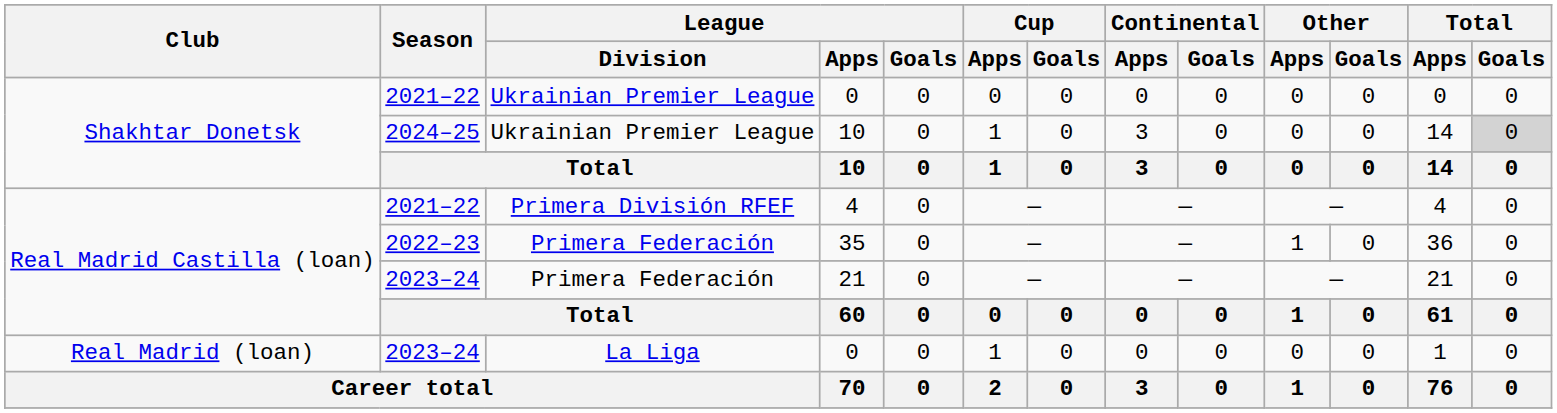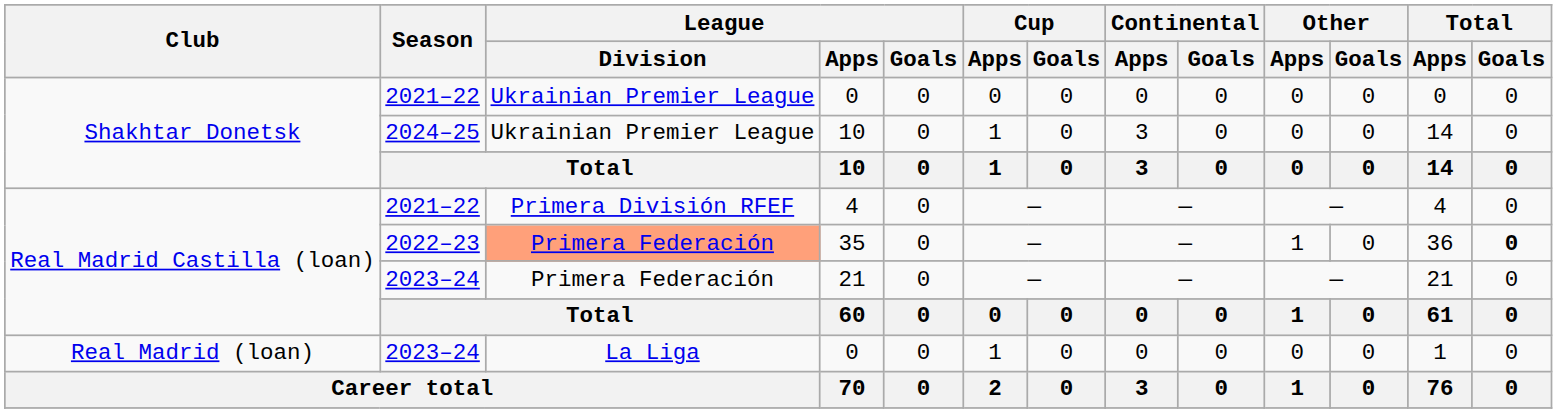(1512, 133) lightgrey background -> (1512, 133) no background
(652, 243) no background -> (652, 243) lightsalmon background
(1512, 243) normal -> (1512, 243) bold
